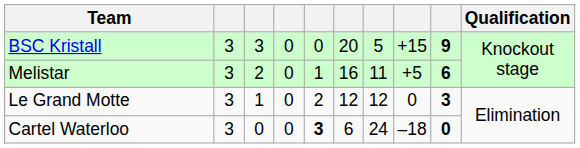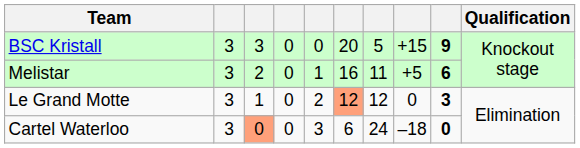(348, 101) no background -> (348, 101) lightsalmon background
(259, 128) no background -> (259, 128) lightsalmon background
(319, 128) bold -> (319, 128) normal
